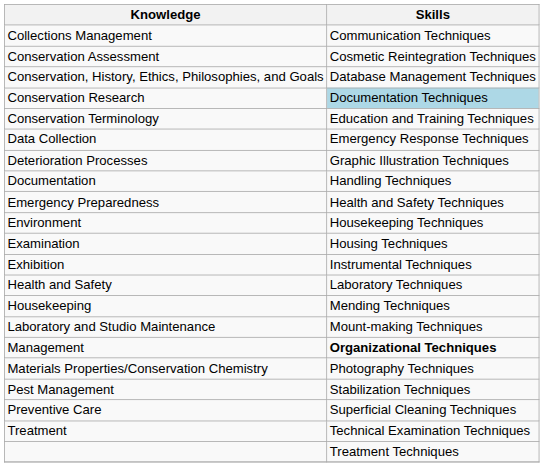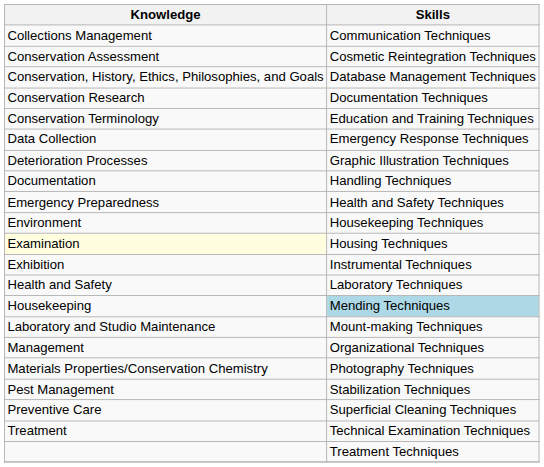(409, 98) lightblue background -> (409, 98) no background
(44, 243) no background -> (44, 243) lightyellow background
(390, 306) no background -> (390, 306) lightblue background
(413, 347) bold -> (407, 347) normal
